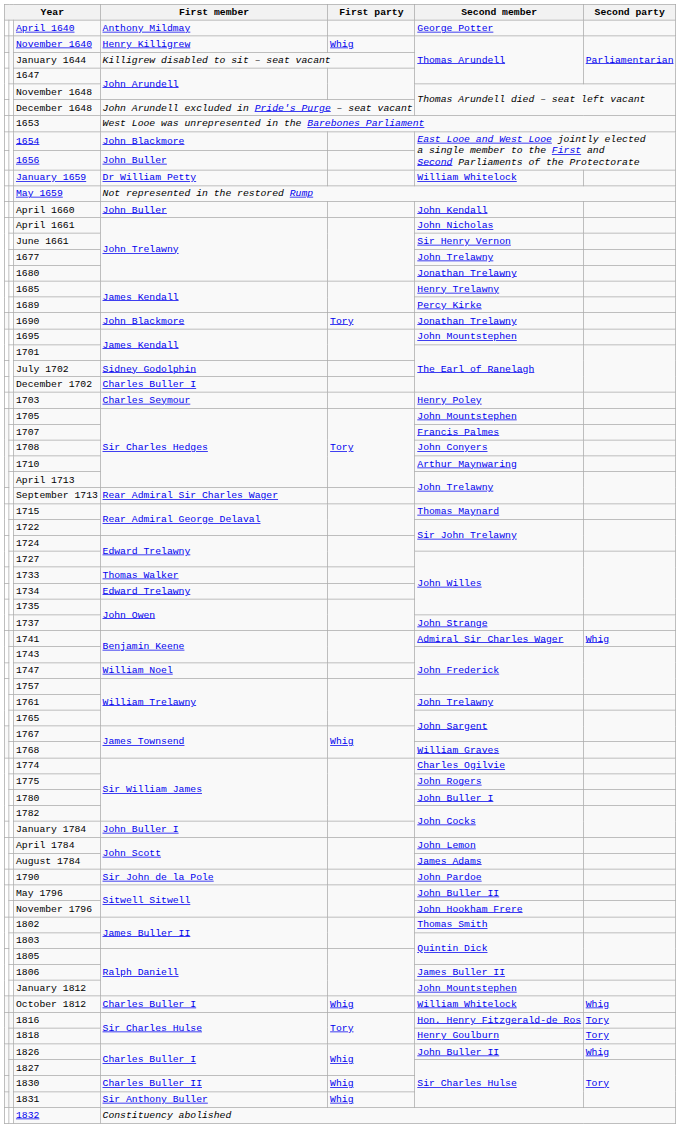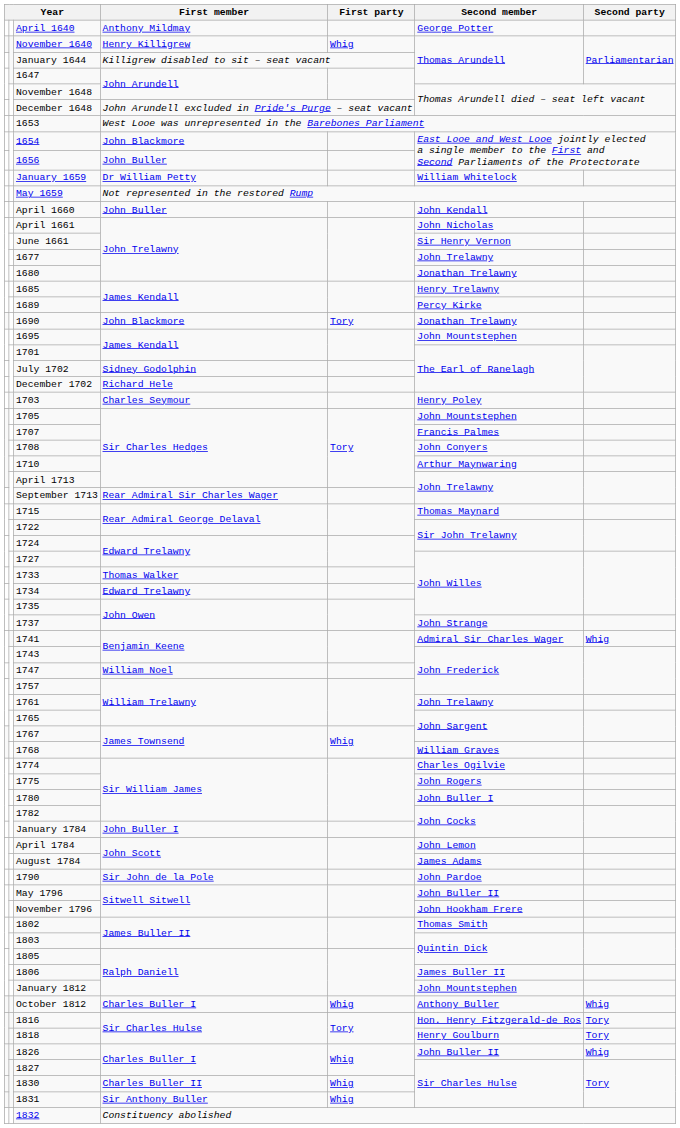(149, 384) Charles Buller I -> (138, 384) Richard Hele
(467, 1004) William Whitelock -> (458, 1004) Anthony Buller
